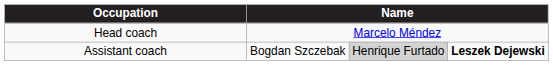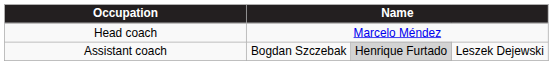(498, 51) bold -> (500, 51) normal
